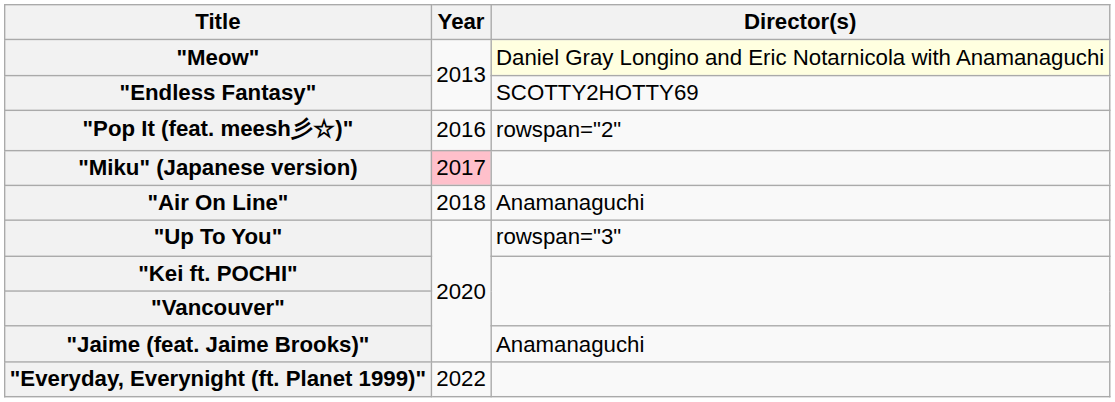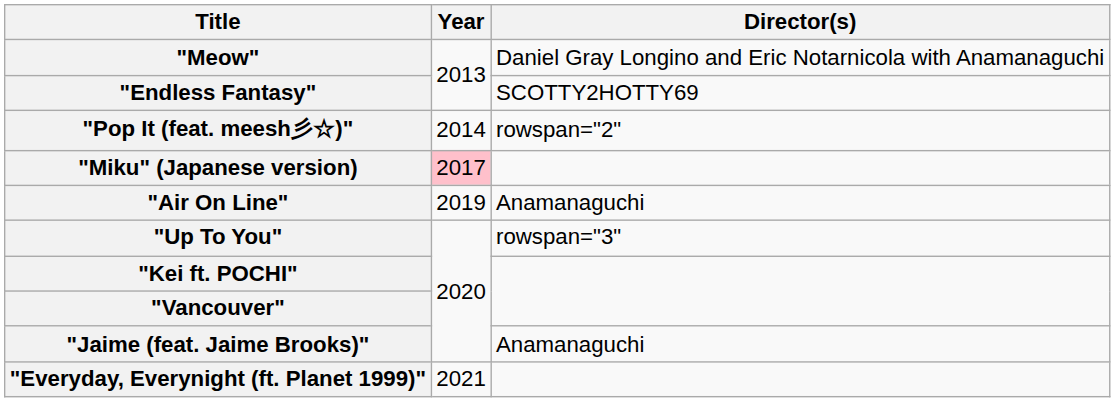(800, 57) lightyellow background -> (800, 57) no background
(461, 130) 2016 -> (461, 130) 2014
(461, 202) 2018 -> (461, 202) 2019
(461, 379) 2022 -> (461, 379) 2021
